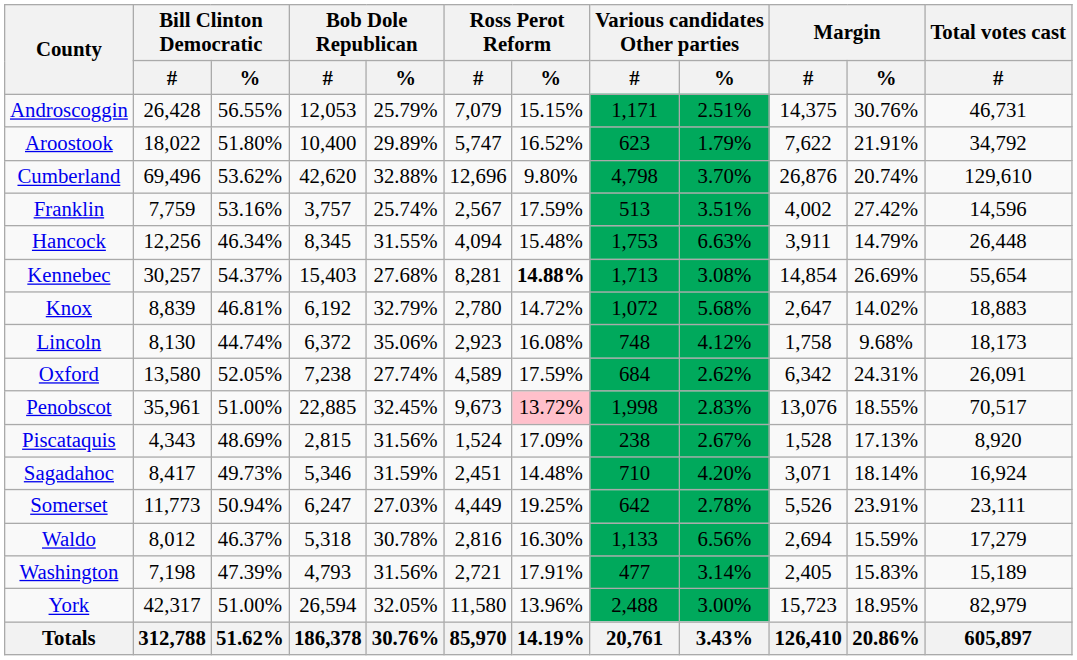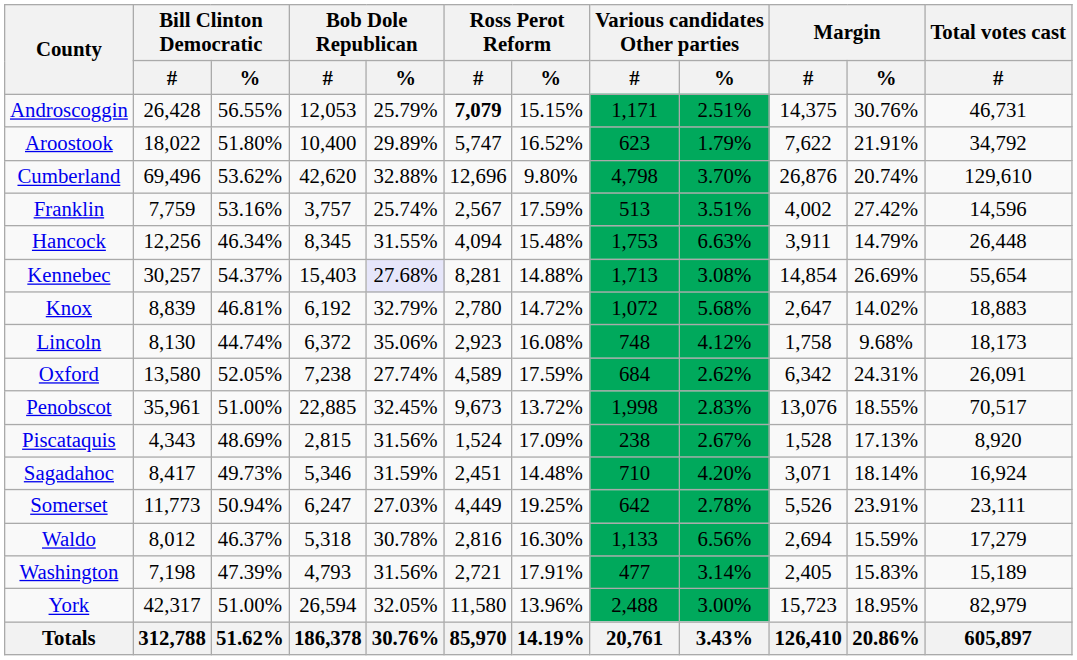(478, 110) normal -> (478, 110) bold
(406, 275) no background -> (406, 275) lavender background
(551, 275) bold -> (551, 275) normal
(551, 407) pink background -> (551, 407) no background
